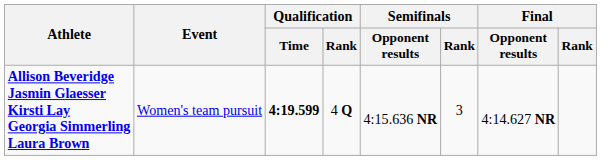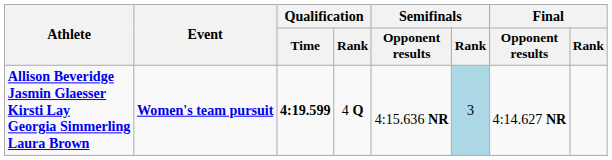(200, 110) normal -> (205, 110) bold
(459, 110) no background -> (470, 110) lightblue background
